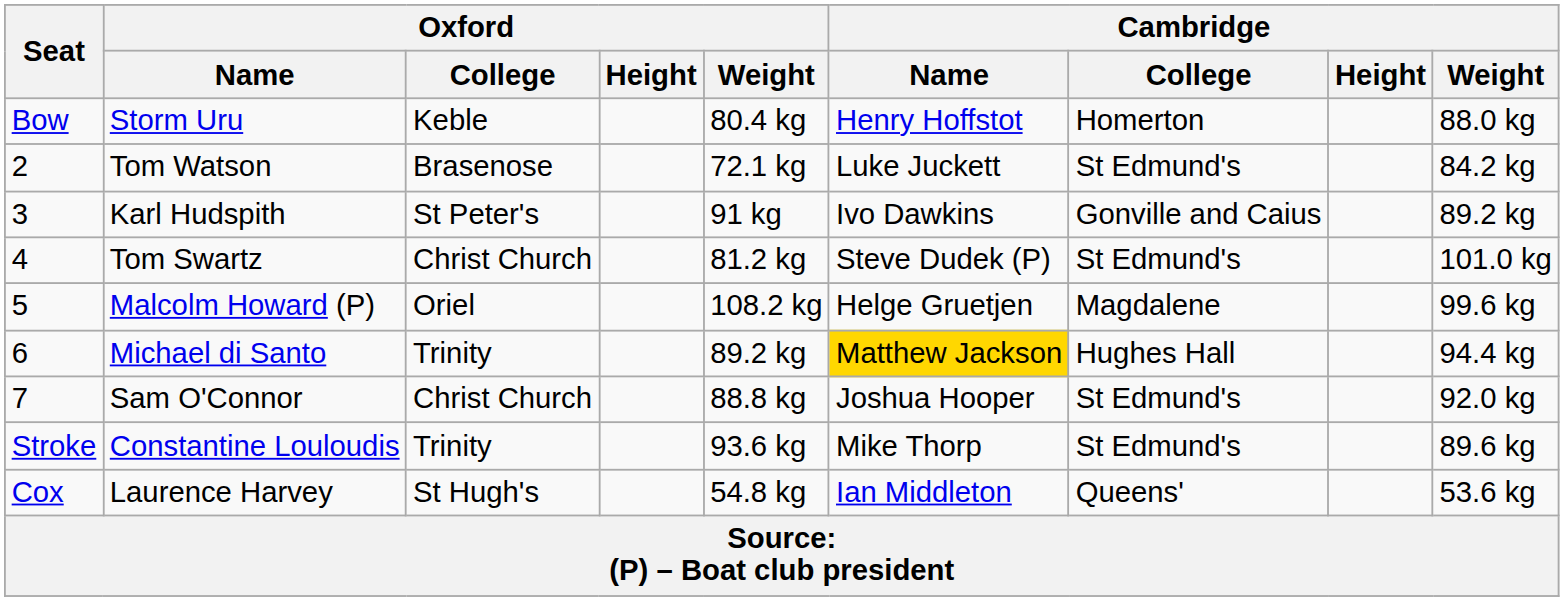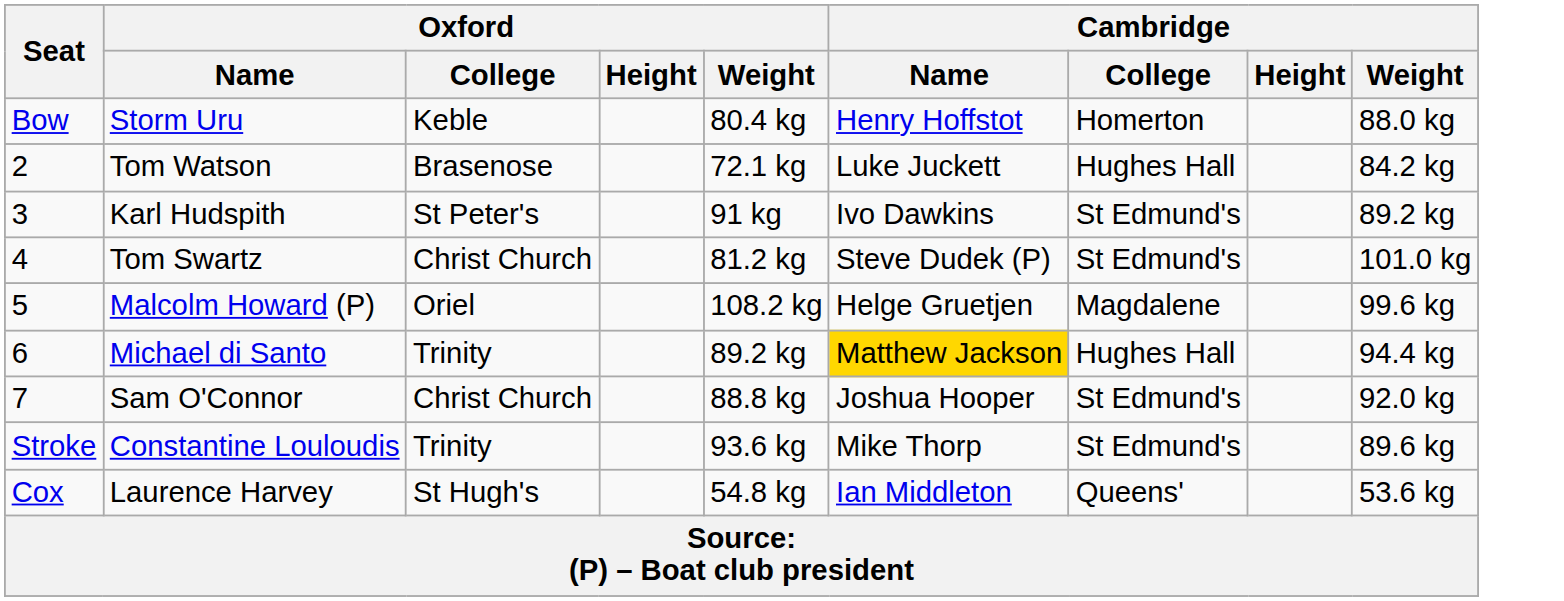(1158, 167) St Edmund's -> (1155, 167) Hughes Hall
(1199, 213) Gonville and Caius -> (1158, 213) St Edmund's
